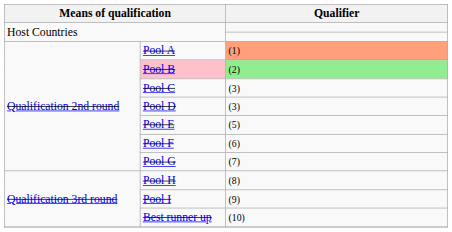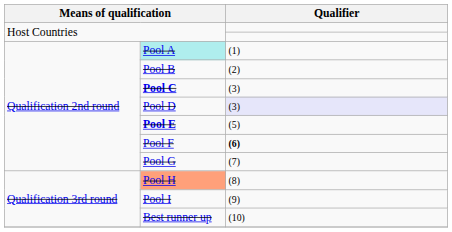(159, 50) no background -> (159, 50) paleturquoise background
(234, 51) lightsalmon background -> (234, 51) no background
(159, 69) pink background -> (159, 69) no background
(234, 70) lightgreen background -> (234, 70) no background
(159, 87) normal -> (160, 87) bold
(234, 107) no background -> (234, 107) lavender background
(159, 124) normal -> (159, 124) bold
(234, 144) normal -> (234, 143) bold
(159, 180) no background -> (159, 180) lightsalmon background
